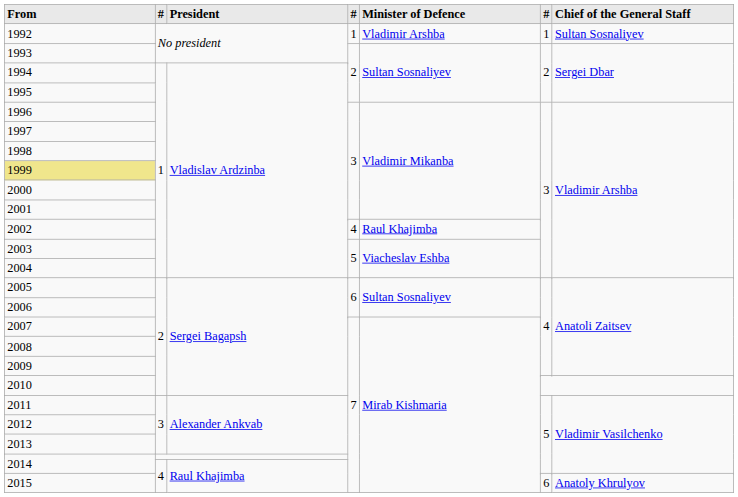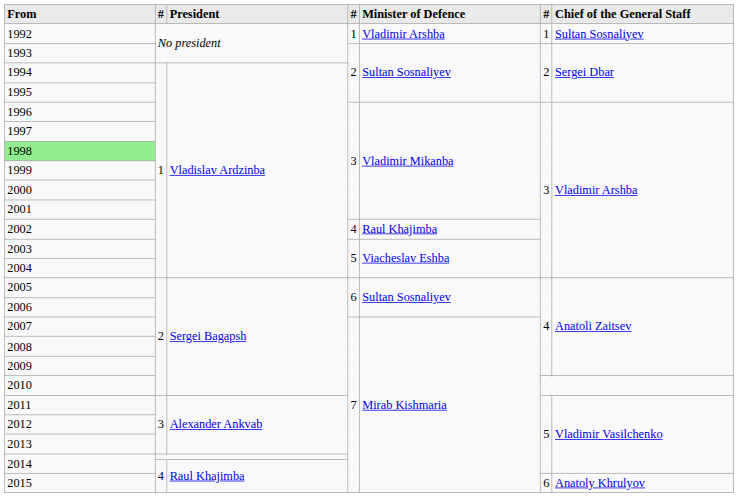(20, 151) no background -> (20, 151) lightgreen background
(20, 170) khaki background -> (20, 170) no background
